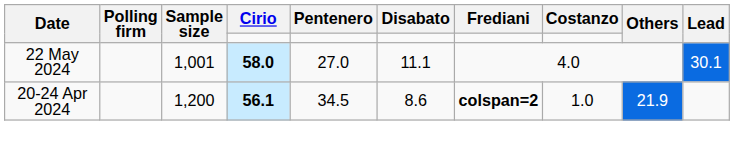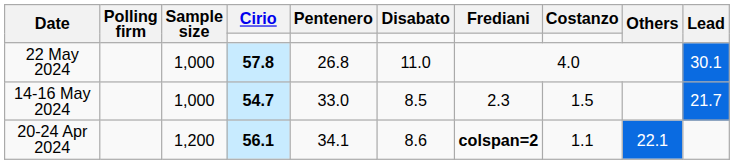(194, 62) 1,001 -> (194, 62) 1,000
(258, 62) 58.0 -> (258, 62) 57.8
(333, 62) 27.0 -> (333, 62) 26.8
(416, 62) 11.1 -> (416, 62) 11.0
+ row: (52, 101)
(333, 101) 34.5 -> (333, 139) 34.1
(582, 101) 1.0 -> (582, 139) 1.1
(652, 101) 21.9 -> (652, 139) 22.1
